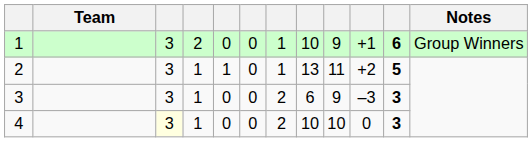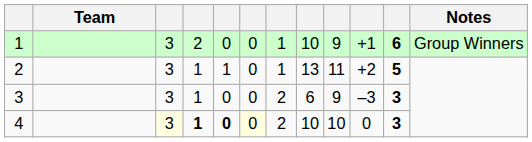(198, 123) normal -> (198, 123) bold
(226, 123) normal -> (226, 123) bold
(253, 123) no background -> (253, 123) lightyellow background
